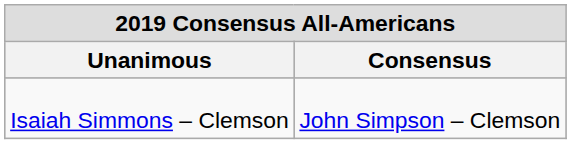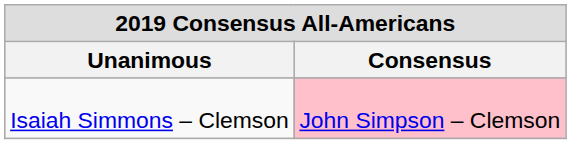(430, 121) no background -> (430, 121) pink background
